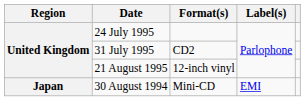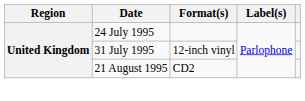(184, 50) CD2 -> (204, 50) 12-inch vinyl
(204, 68) 12-inch vinyl -> (184, 68) CD2
- row: (131, 86)
